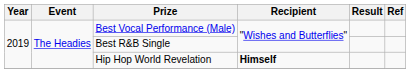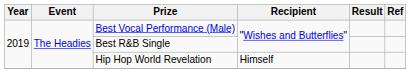(258, 60) bold -> (256, 60) normal
